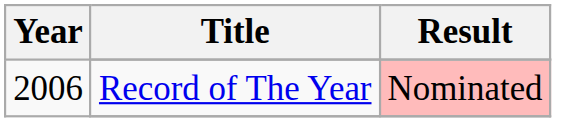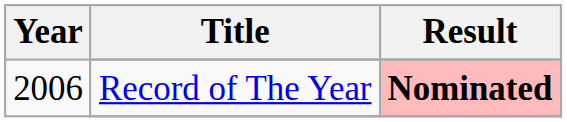(465, 87) normal -> (470, 87) bold
